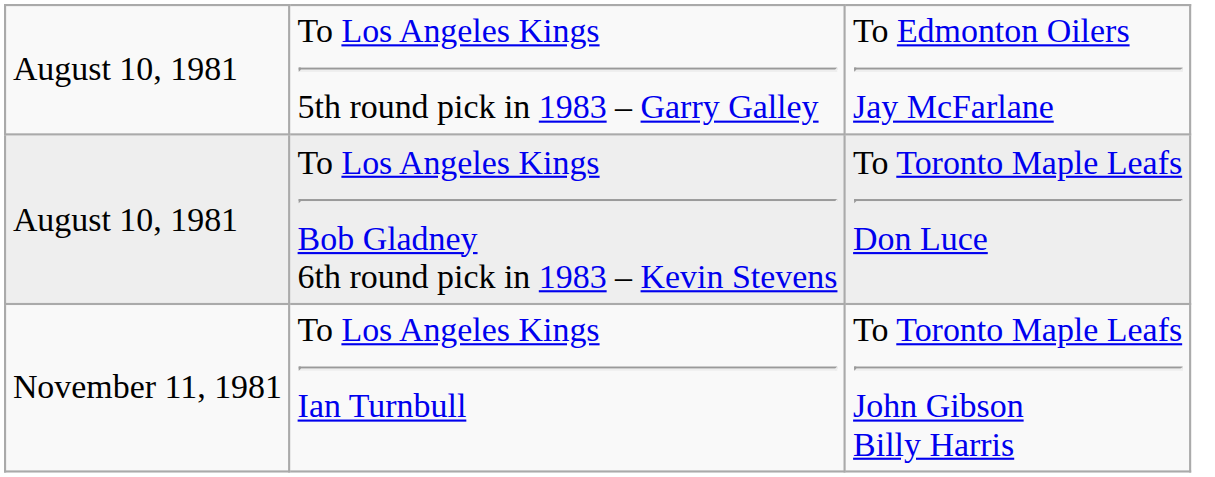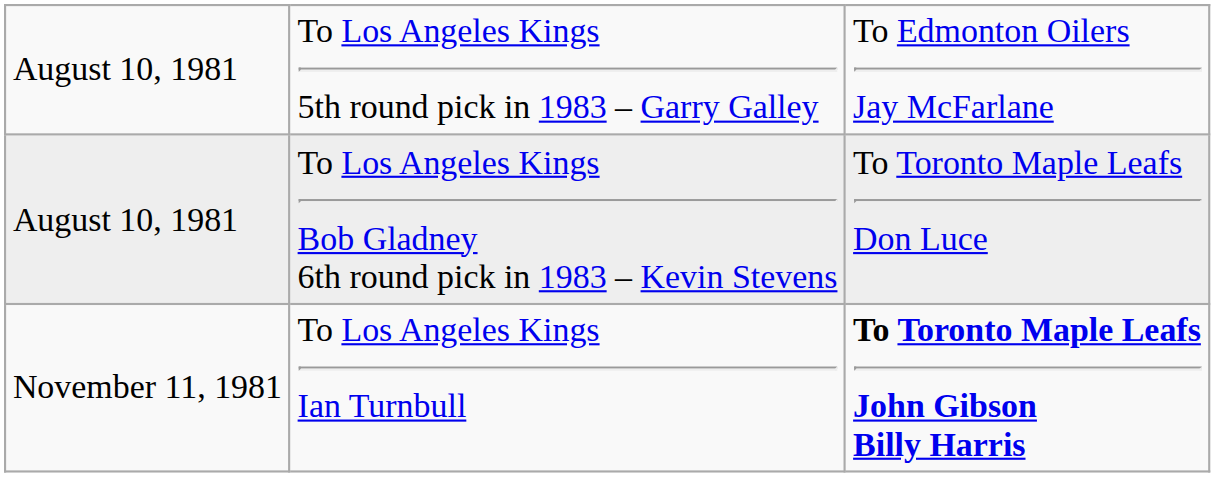(1018, 387) normal -> (1027, 387) bold
